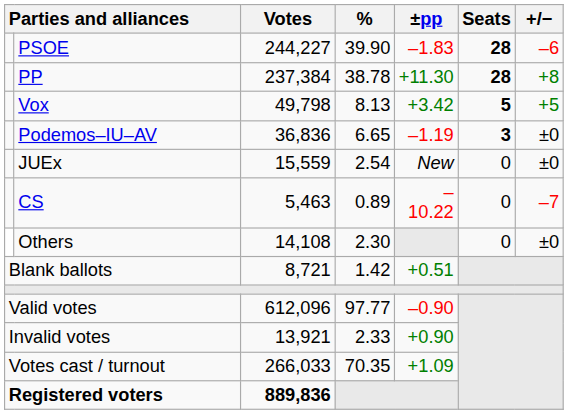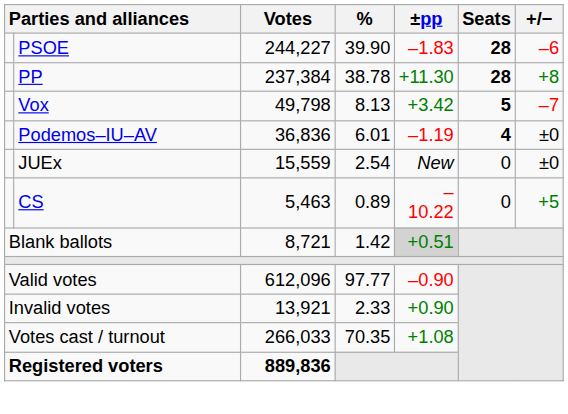(549, 105) +5 -> (549, 105) –7
(373, 134) 6.65 -> (373, 134) 6.01
(506, 134) 3 -> (506, 134) 4
(549, 202) –7 -> (549, 202) +5
- row: (46, 241)
(431, 270) no background -> (431, 241) lightgrey background
(431, 366) +1.09 -> (431, 337) +1.08
